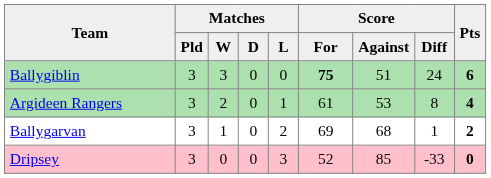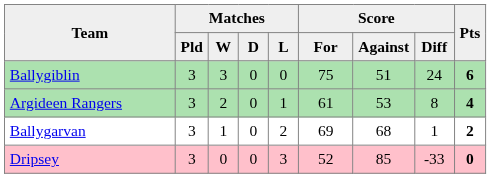(326, 74) bold -> (326, 74) normal
